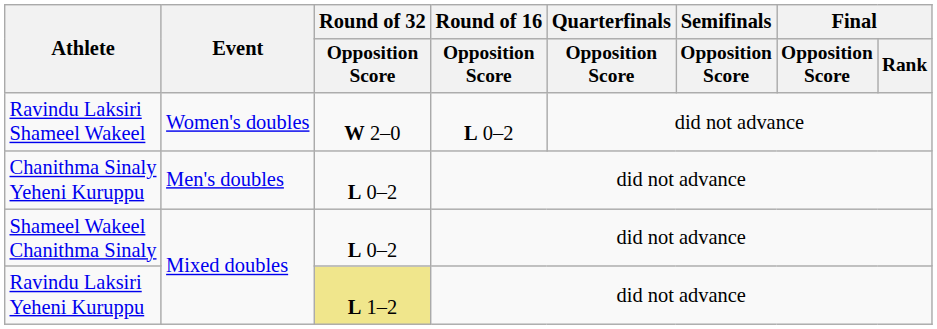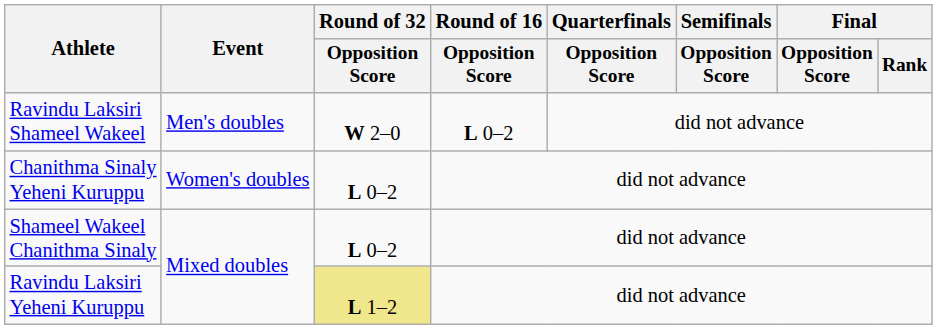(238, 122) Women's doubles -> (225, 122) Men's doubles
(225, 180) Men's doubles -> (238, 180) Women's doubles
